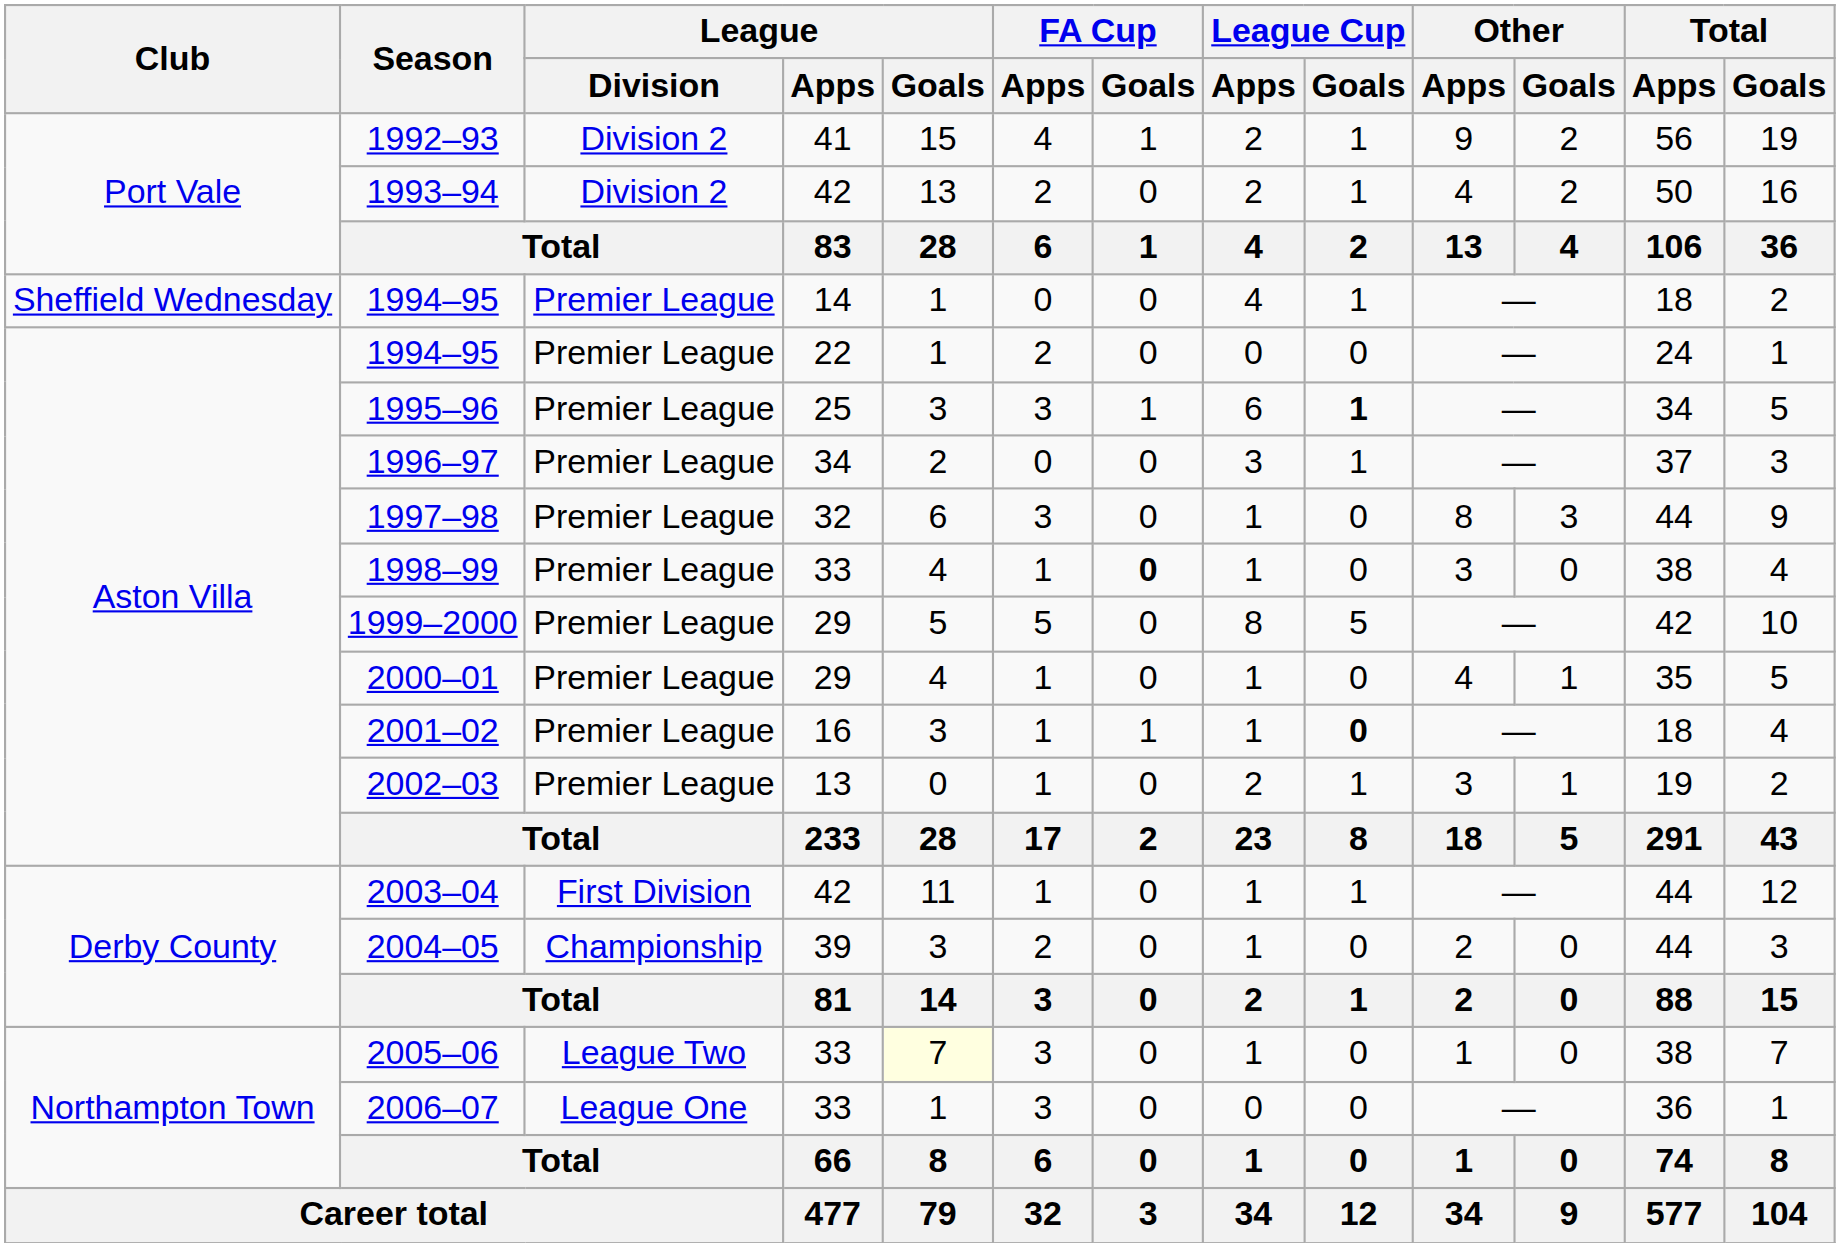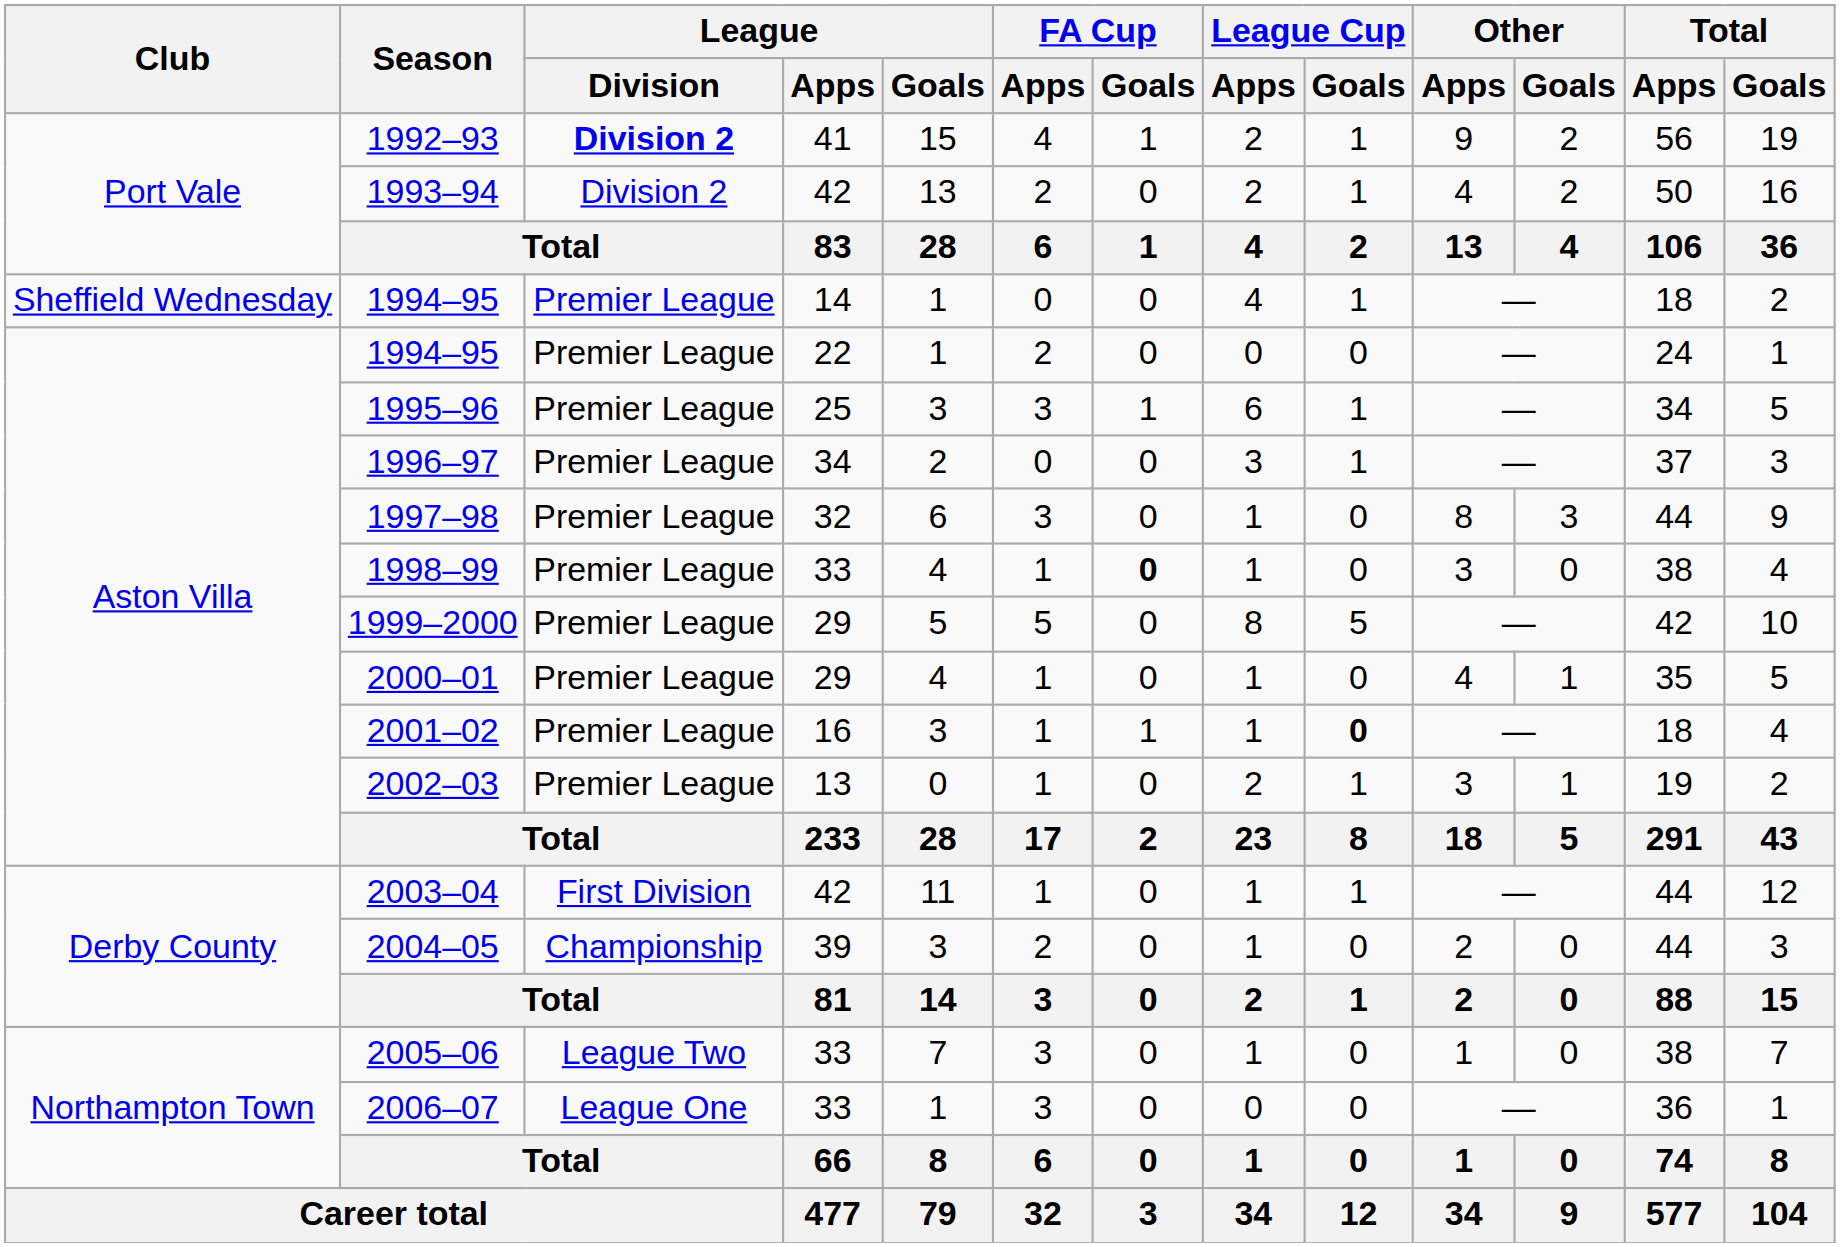(654, 138) normal -> (654, 138) bold
(1359, 407) bold -> (1359, 407) normal
(938, 1053) lightyellow background -> (938, 1053) no background
